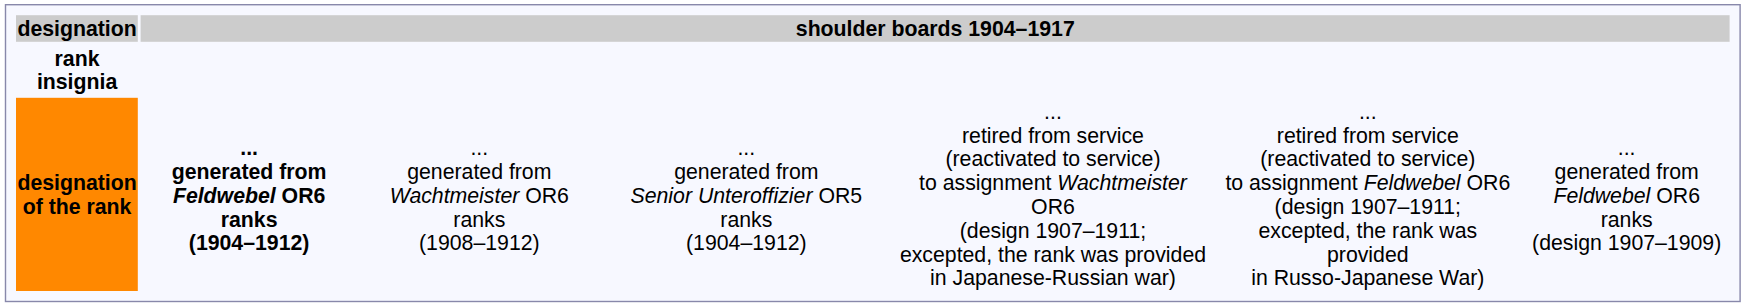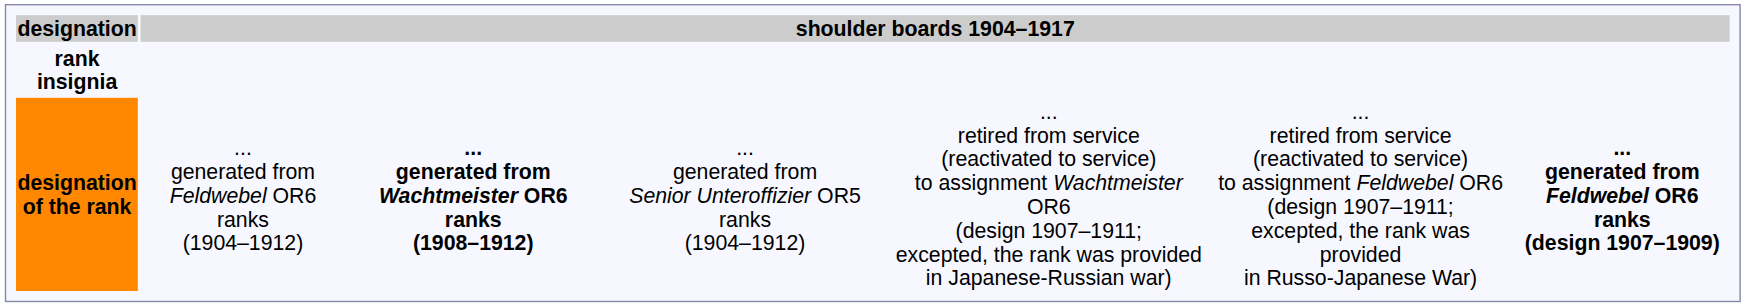(249, 194) bold -> (243, 194) normal
(479, 194) normal -> (473, 194) bold
(1627, 194) normal -> (1622, 194) bold
